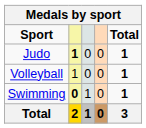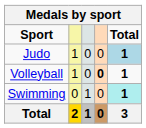(75, 54) bold -> (75, 54) normal
(124, 54) no background -> (124, 54) lightblue background
(101, 74) normal -> (101, 74) bold
(75, 94) bold -> (75, 94) normal
(124, 94) no background -> (124, 94) paleturquoise background
